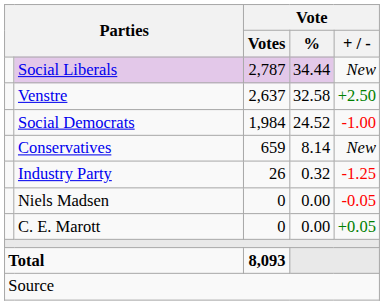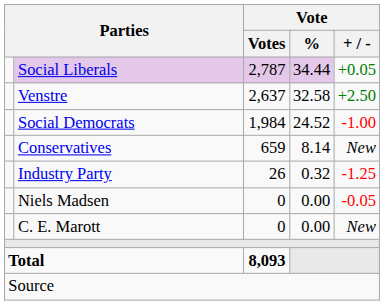(361, 69) New -> (357, 69) +0.05
(357, 226) +0.05 -> (361, 226) New
